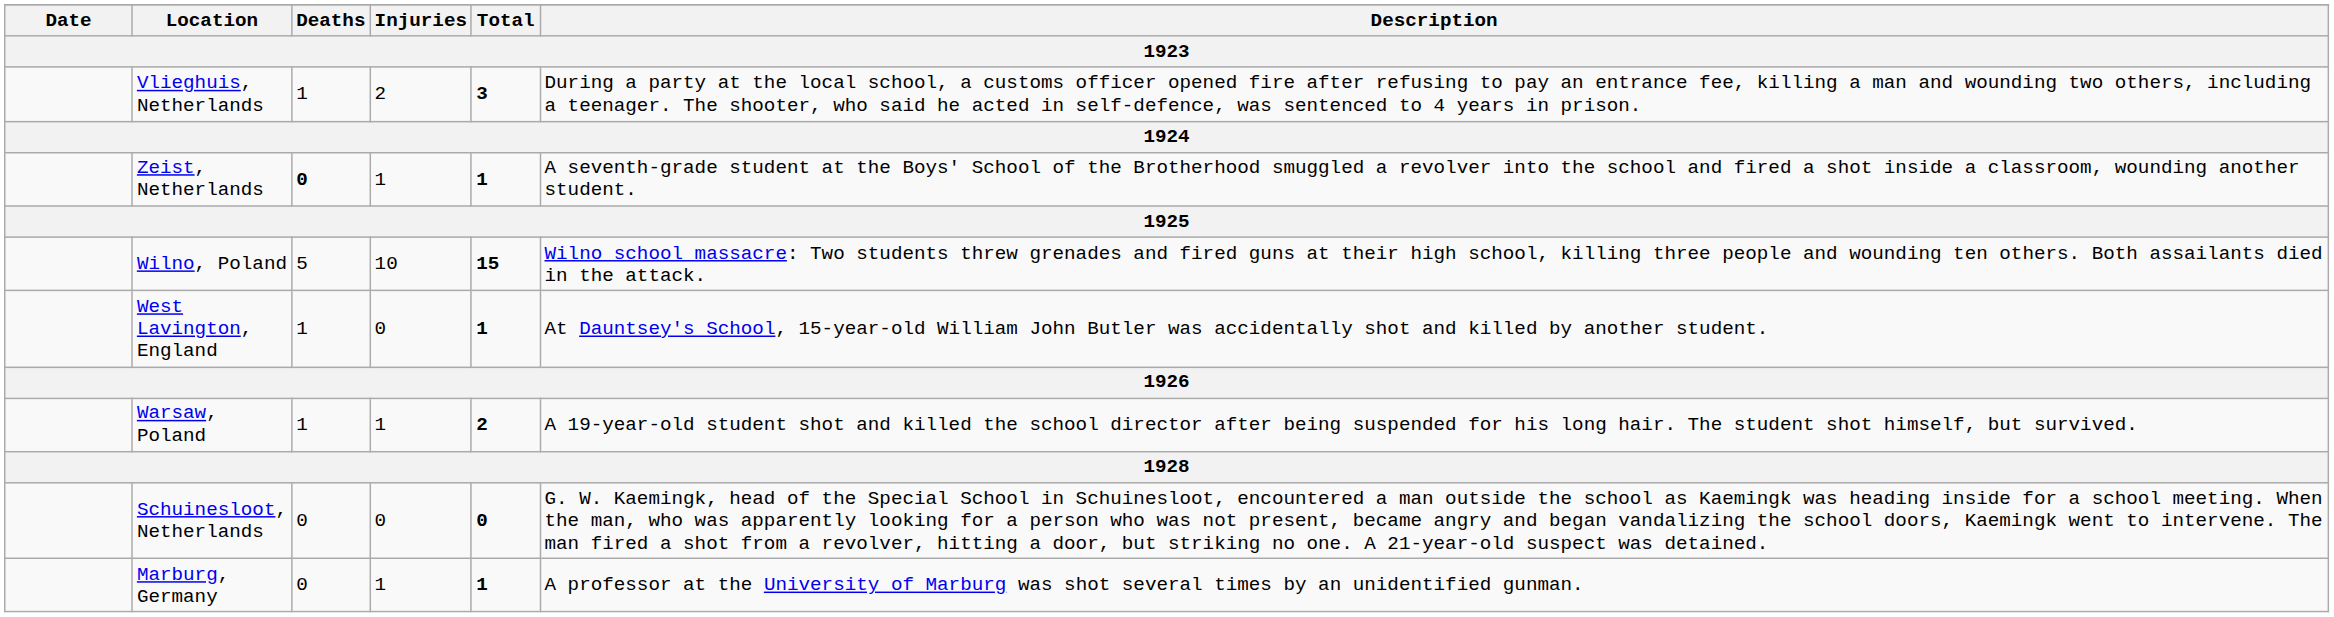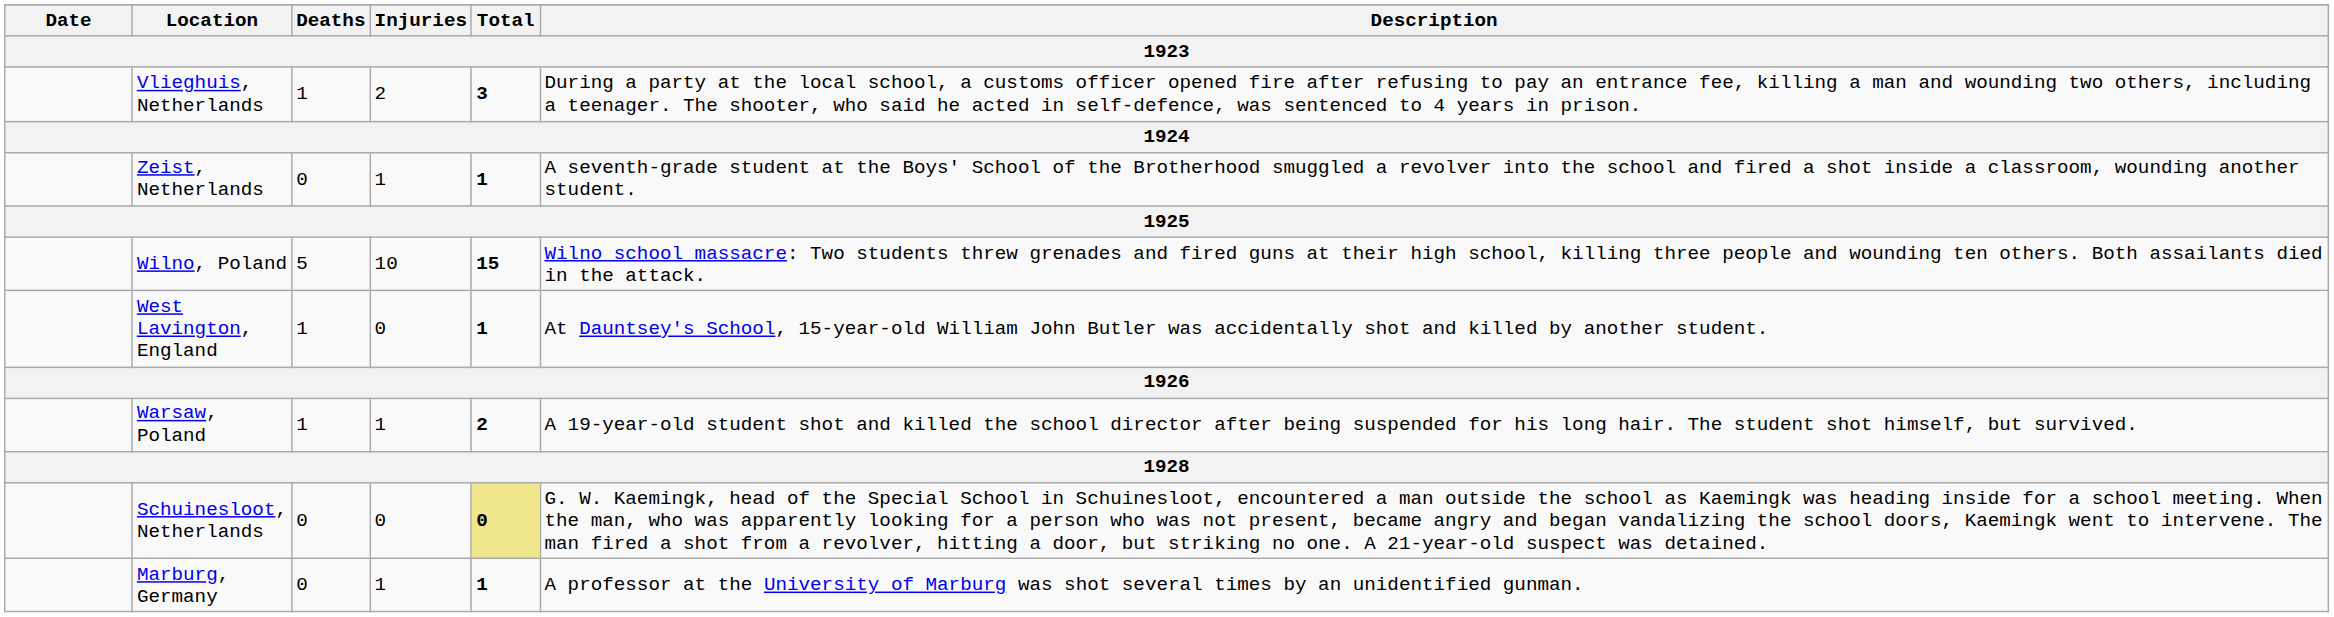(302, 179) bold -> (302, 179) normal
(482, 521) no background -> (482, 521) khaki background
